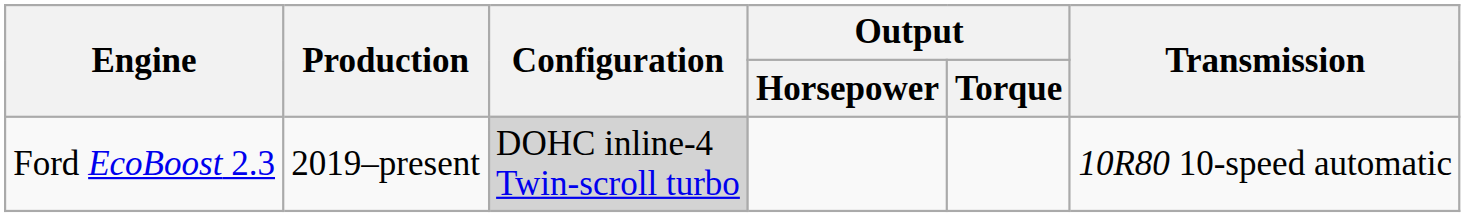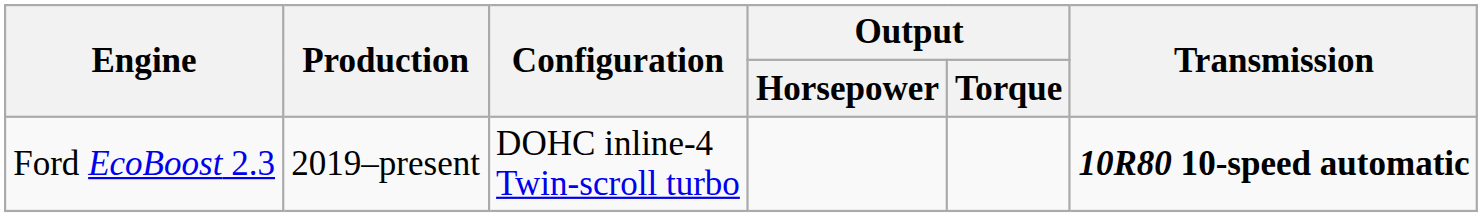(618, 163) lightgrey background -> (618, 163) no background
(1265, 163) normal -> (1274, 163) bold
